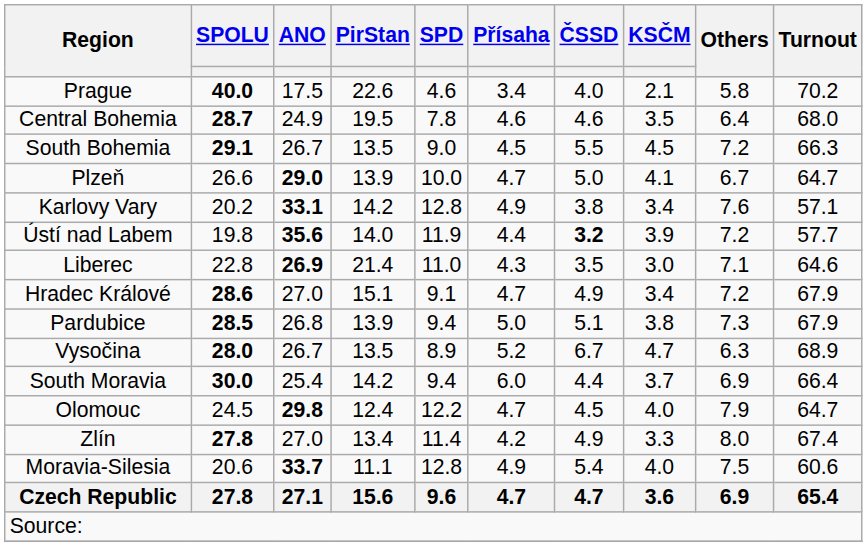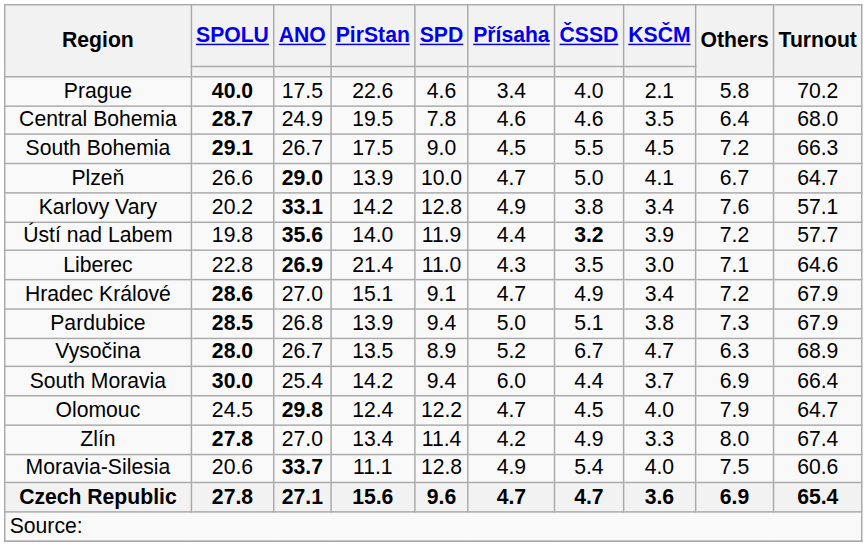(373, 149) 13.5 -> (373, 149) 17.5
